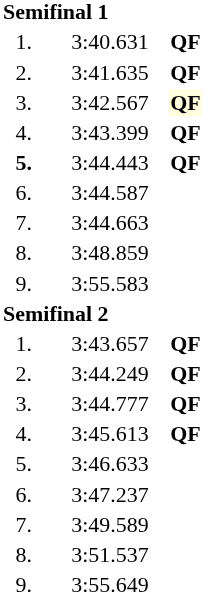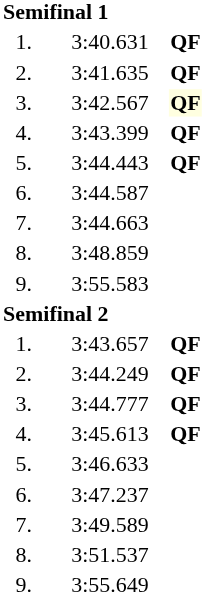(24, 162) bold -> (24, 162) normal
